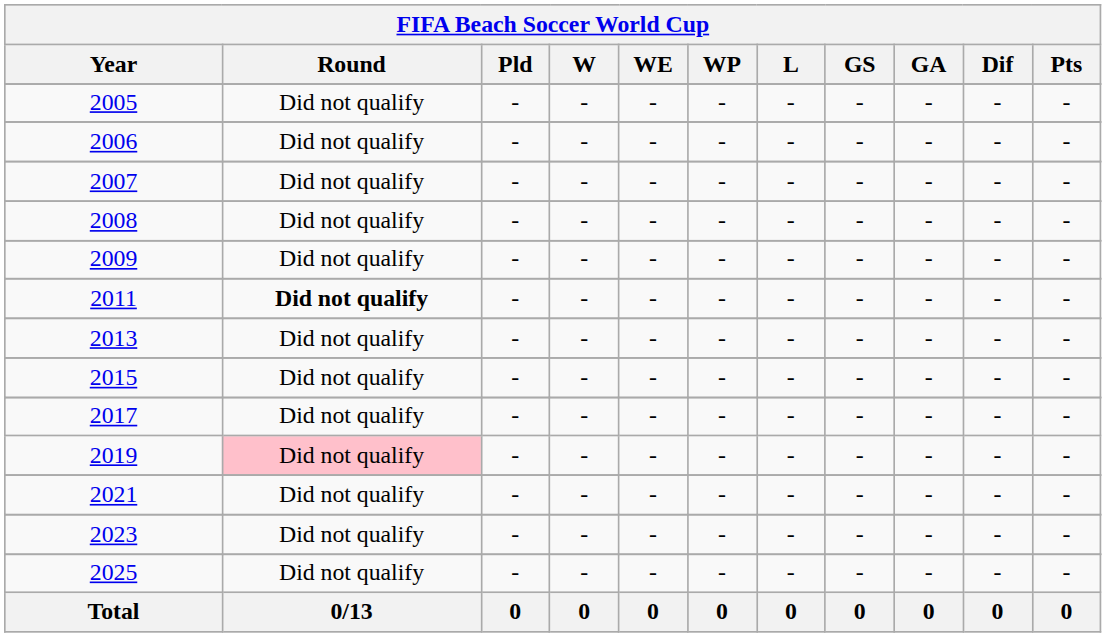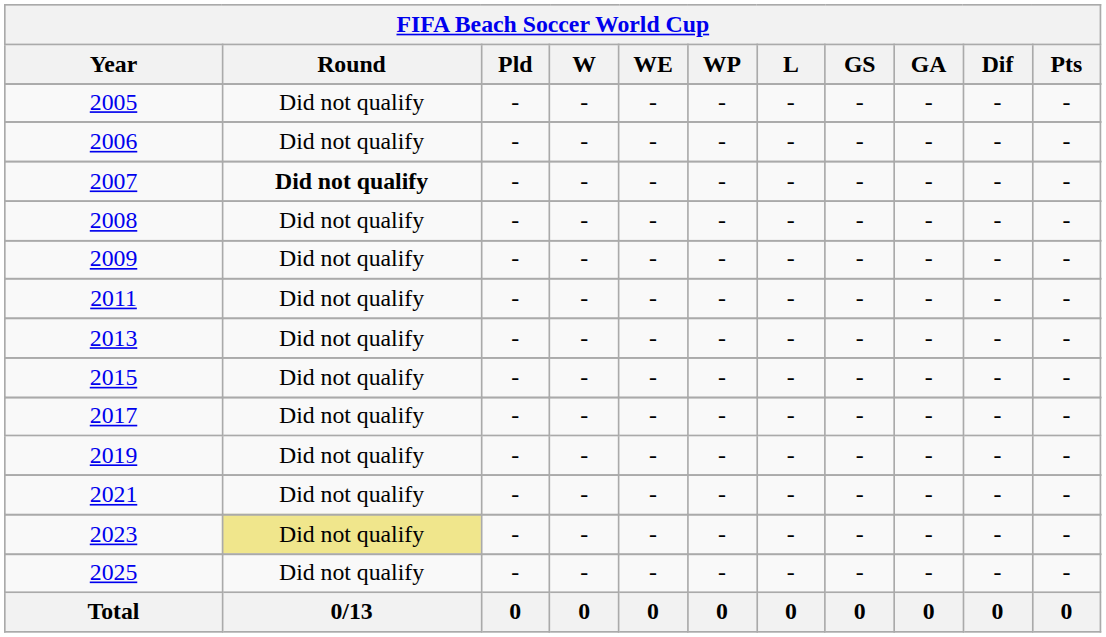(352, 181) normal -> (352, 181) bold
(352, 298) bold -> (352, 298) normal
(352, 455) pink background -> (352, 455) no background
(352, 533) no background -> (352, 533) khaki background
